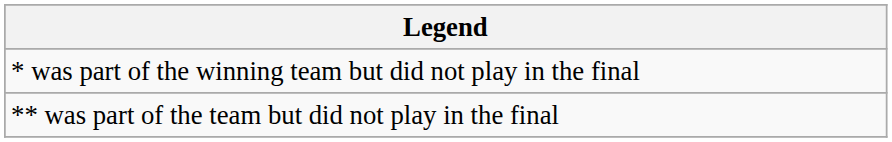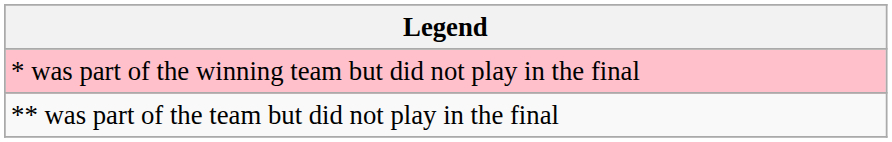(325, 70) no background -> (325, 70) pink background
